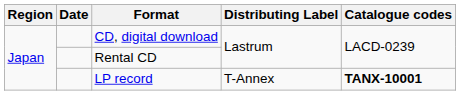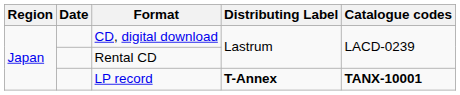(249, 79) normal -> (251, 79) bold
